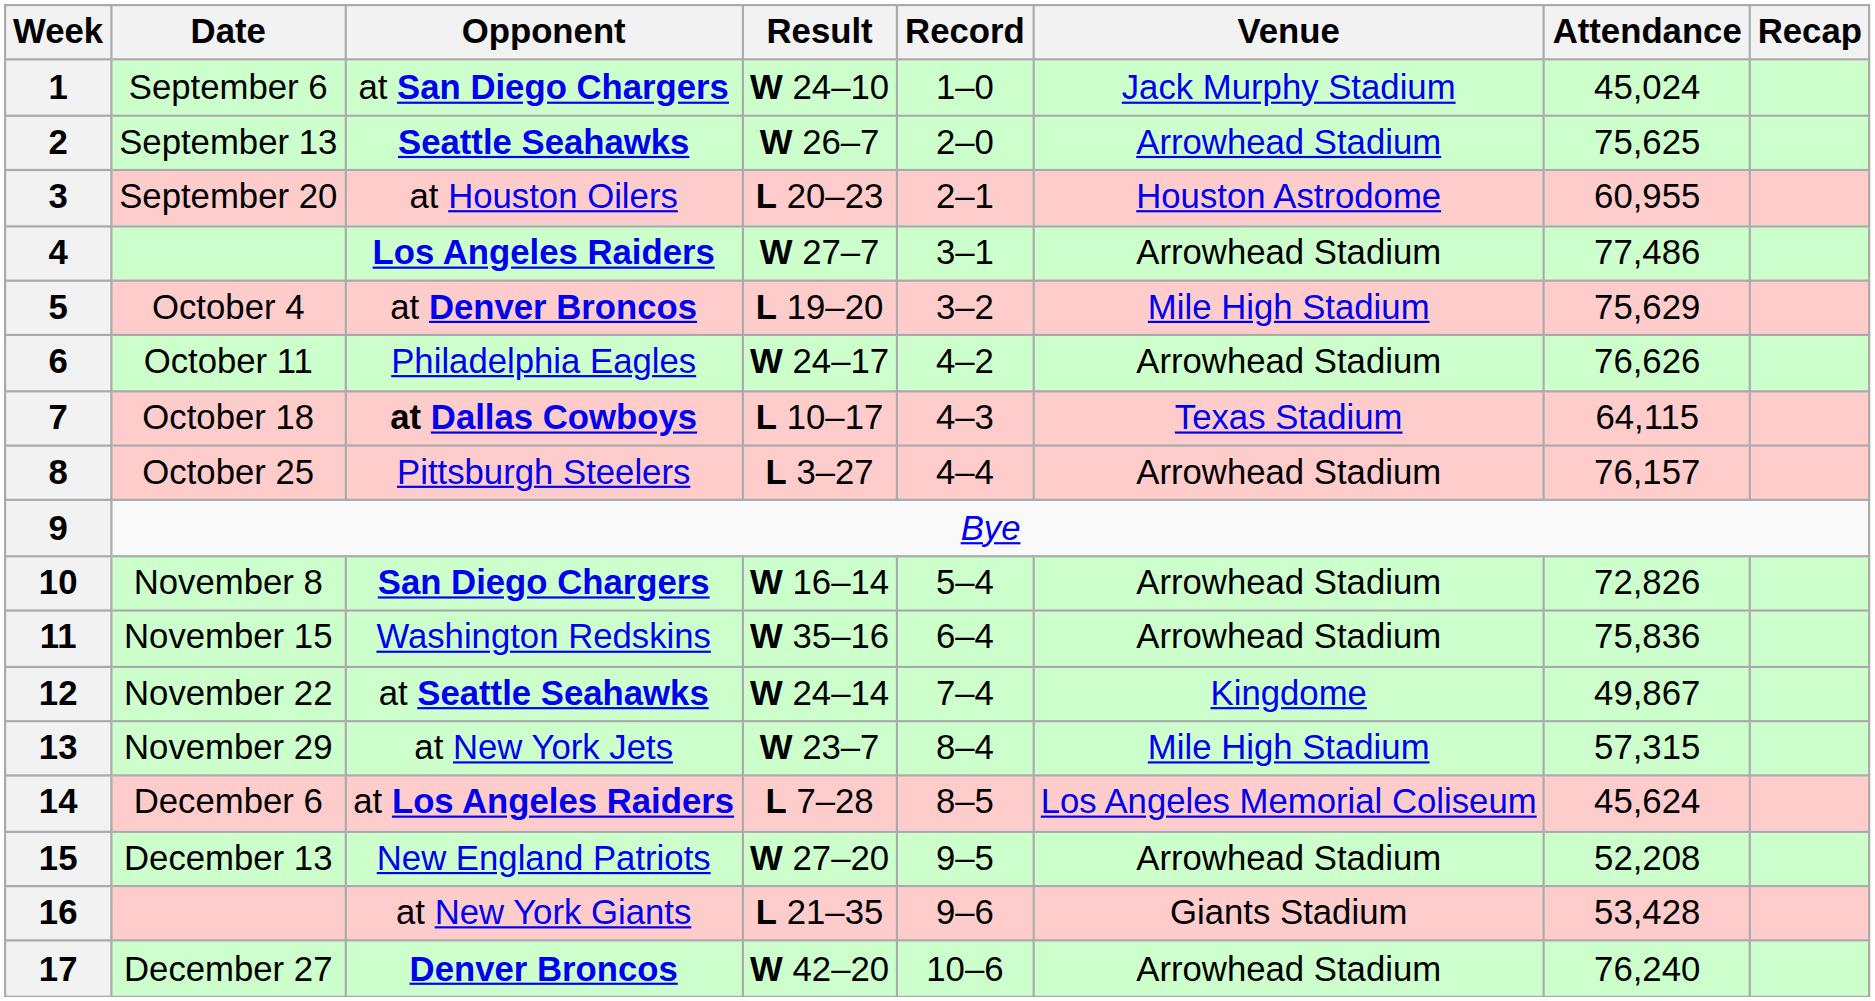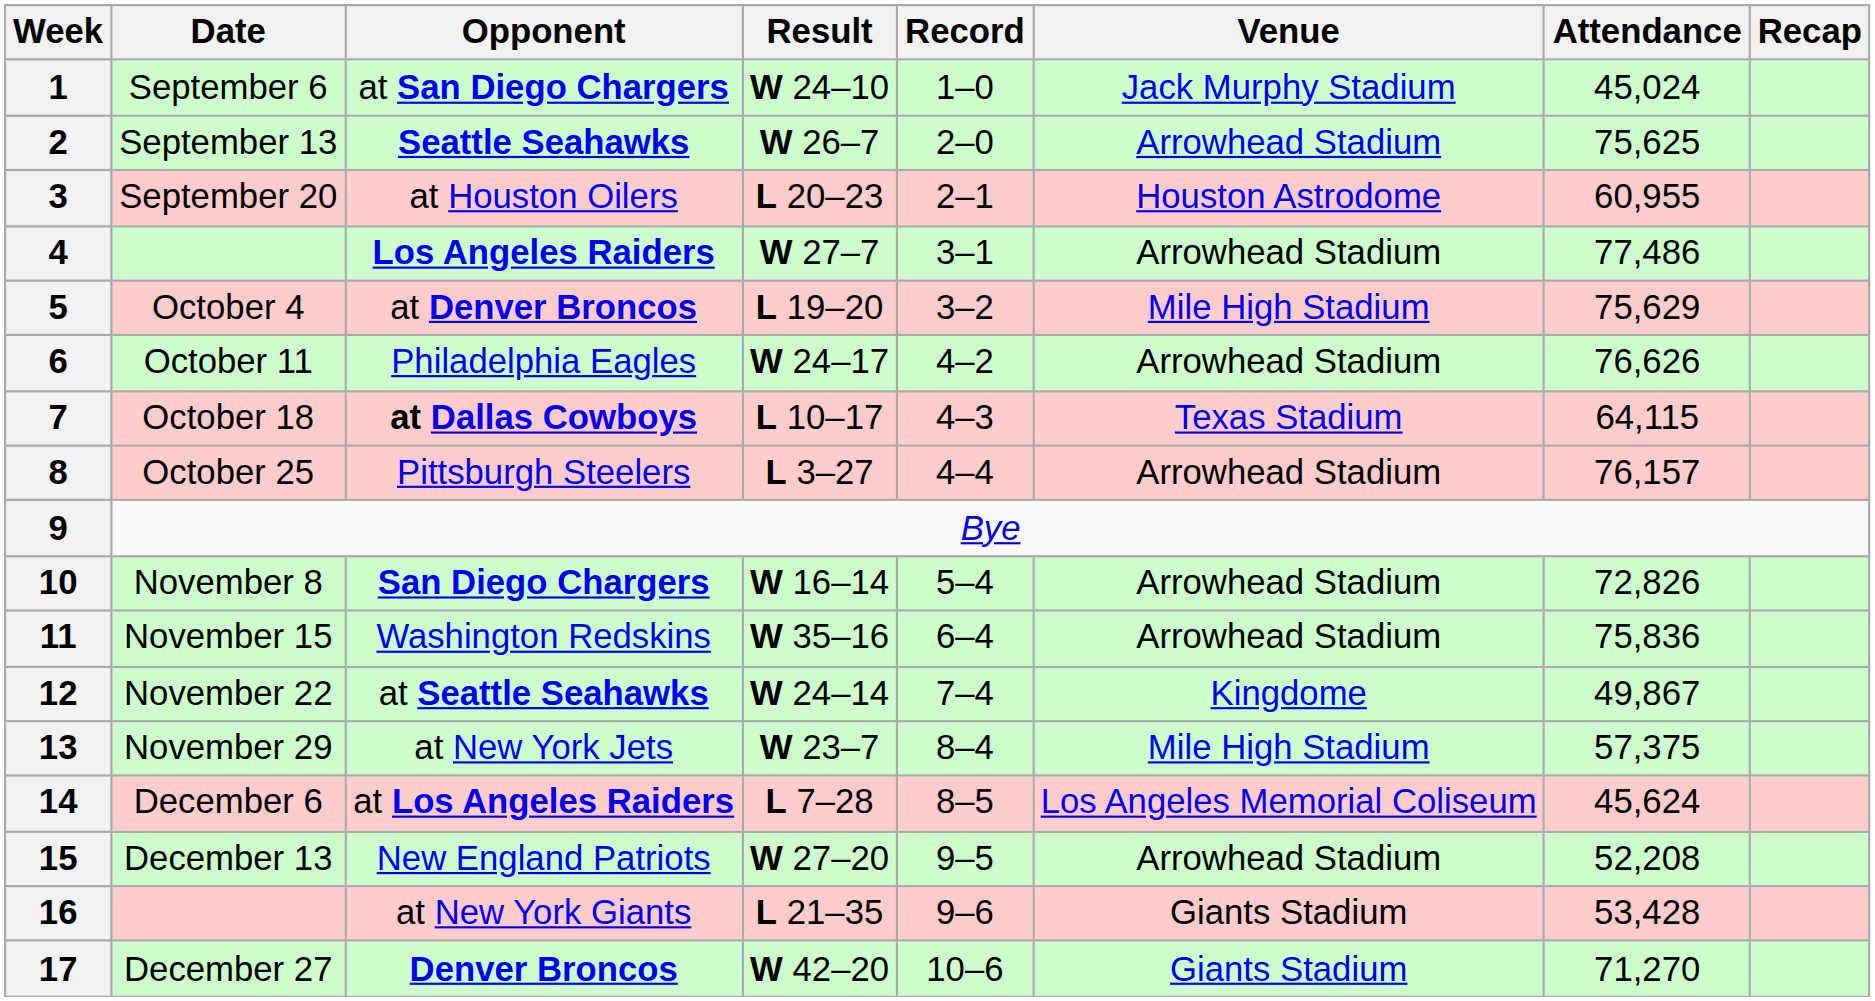(1647, 747) 57,315 -> (1647, 747) 57,375
(1289, 968) Arrowhead Stadium -> (1289, 968) Giants Stadium
(1647, 968) 76,240 -> (1647, 968) 71,270
